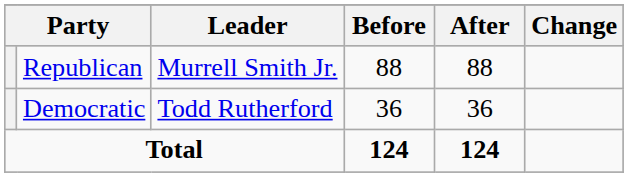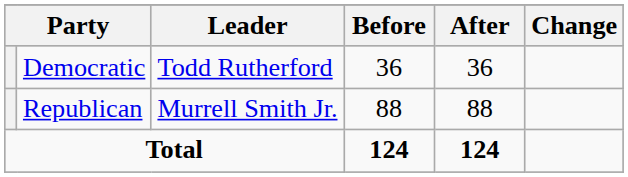rows swapped: (83, 66) <-> (84, 108)
